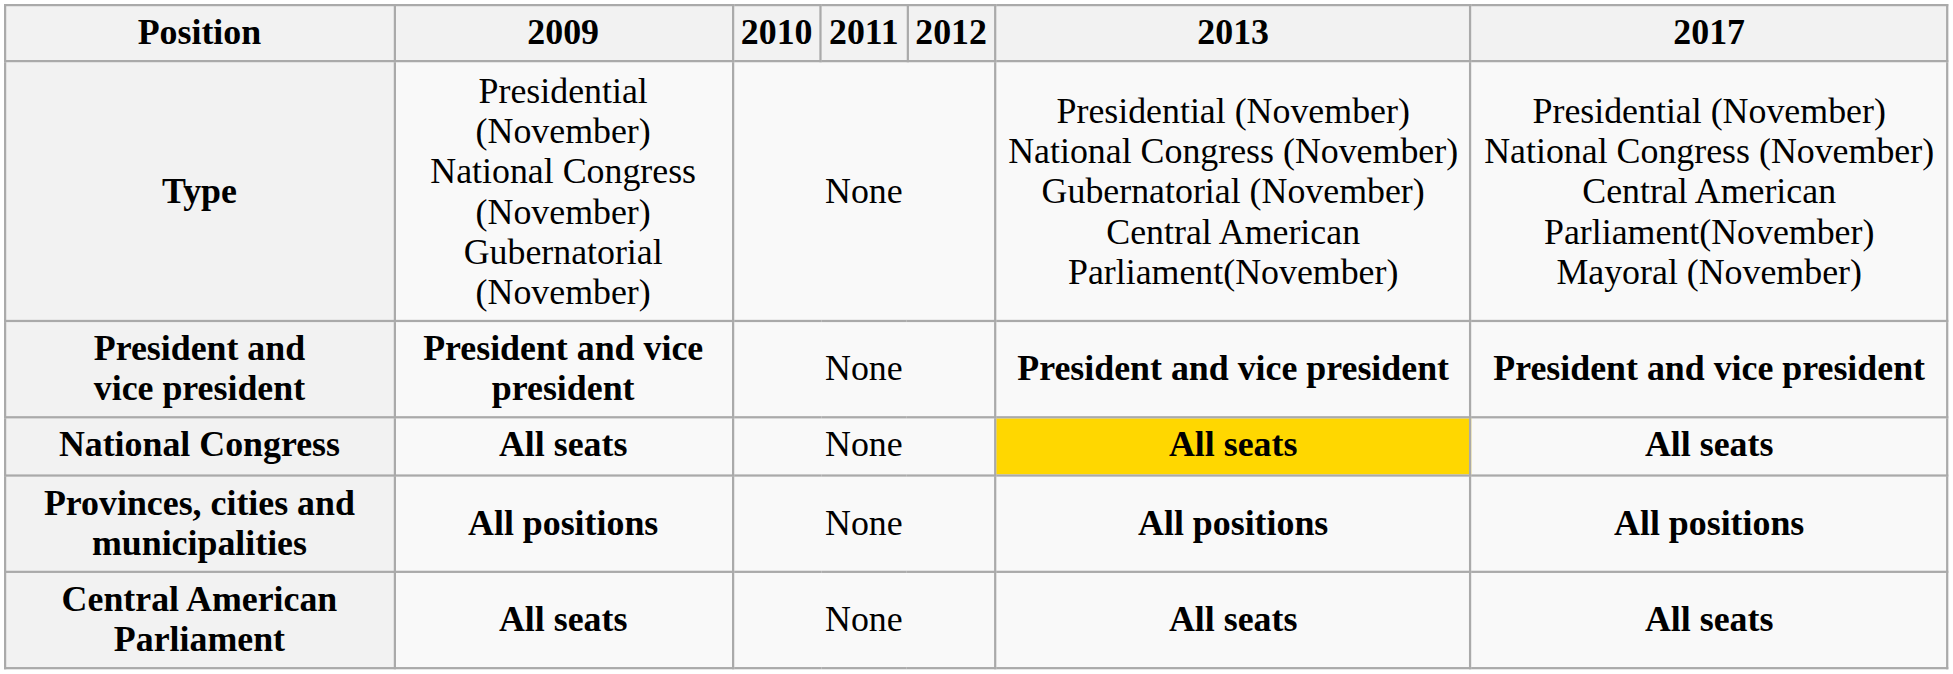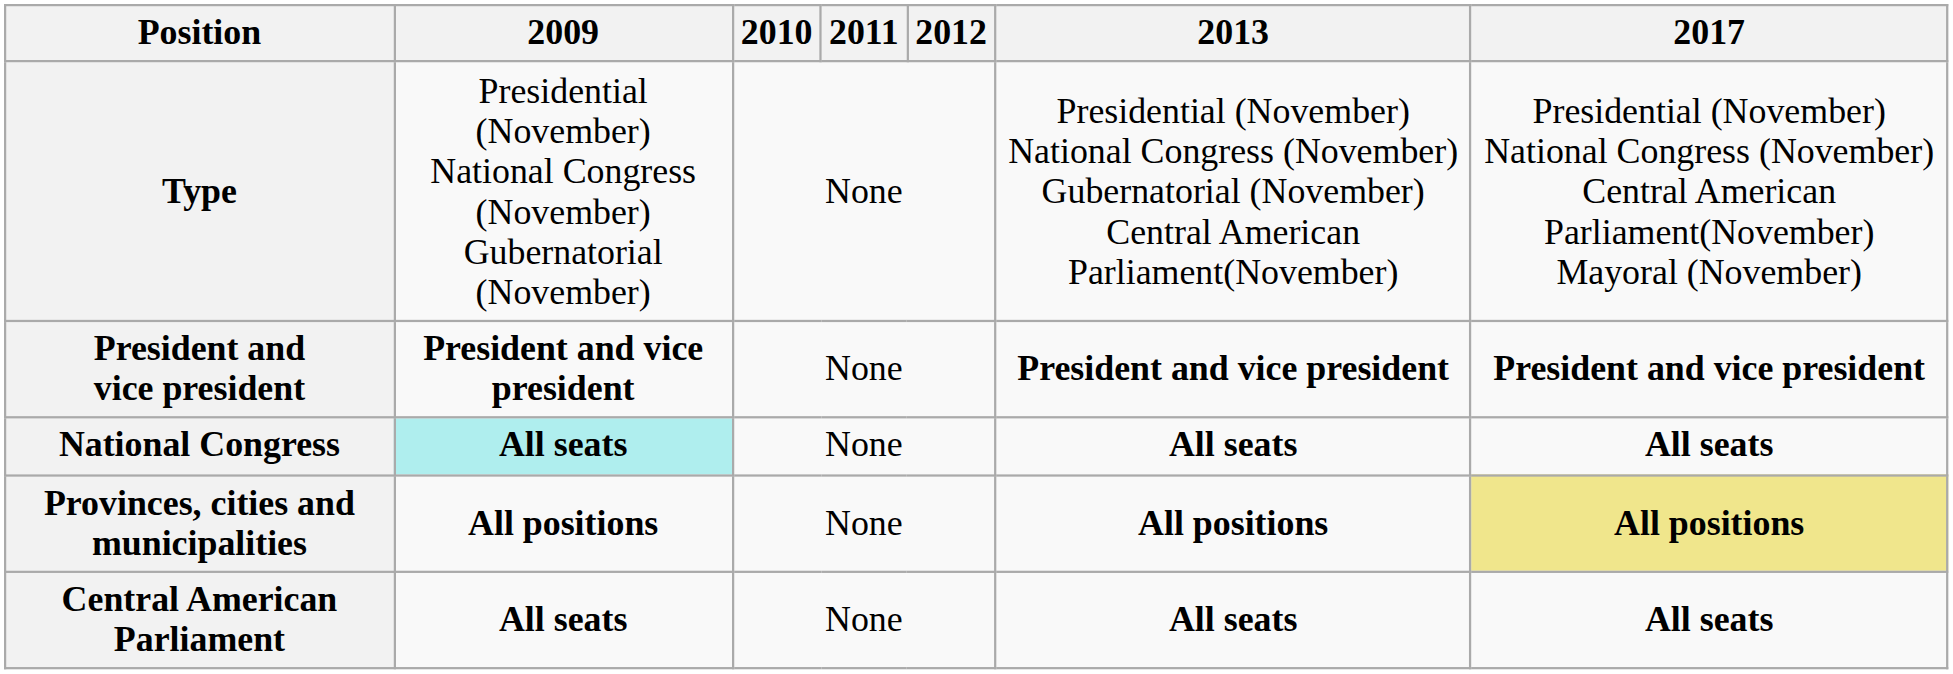(563, 445) no background -> (563, 445) paleturquoise background
(1233, 445) gold background -> (1233, 445) no background
(1709, 522) no background -> (1709, 522) khaki background
